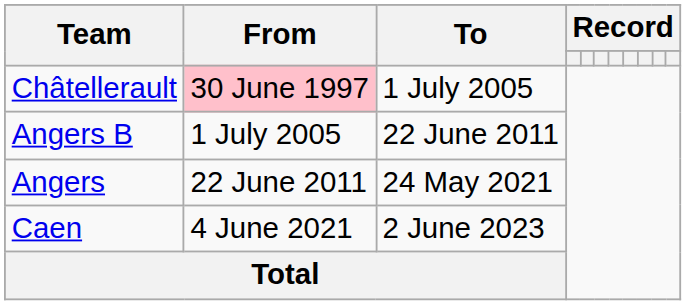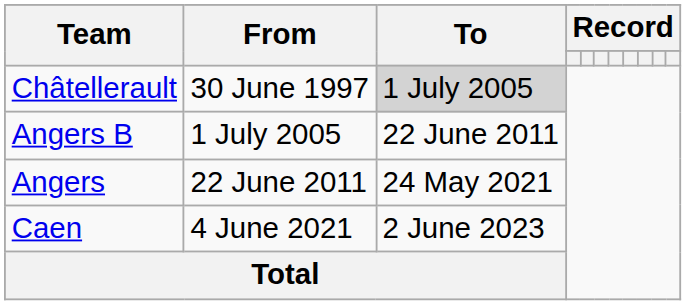(280, 88) pink background -> (280, 88) no background
(458, 88) no background -> (458, 88) lightgrey background
